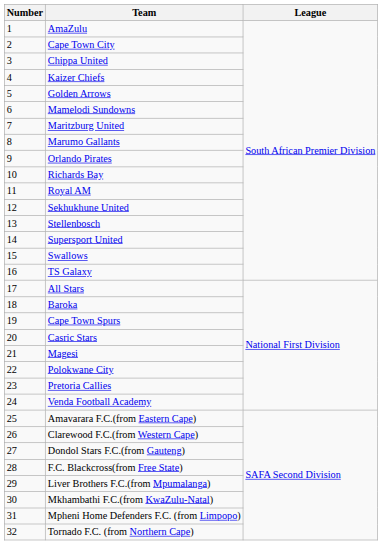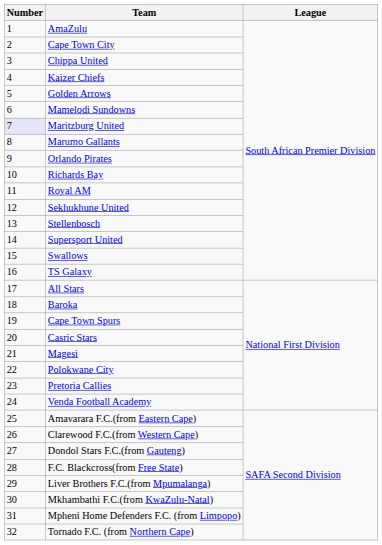(9, 126) no background -> (9, 126) lavender background
